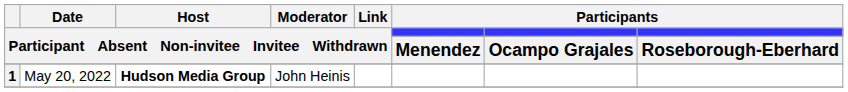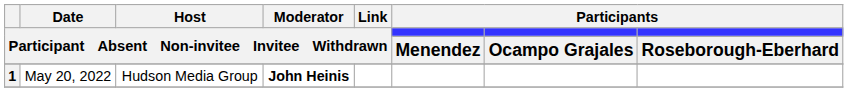(193, 76) bold -> (190, 76) normal
(312, 76) normal -> (309, 76) bold
